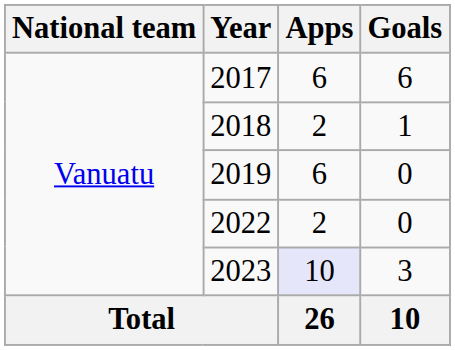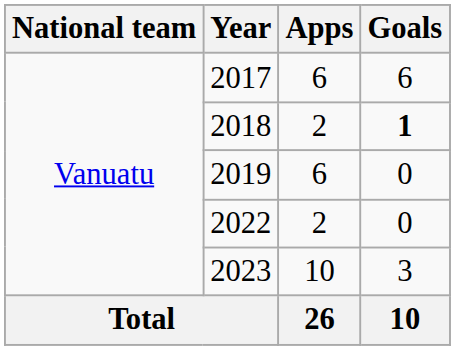(405, 125) normal -> (405, 125) bold
(319, 271) lavender background -> (319, 271) no background
